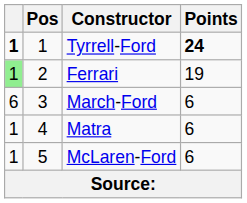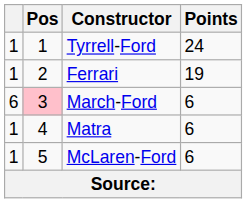(13, 46) bold -> (13, 46) normal
(194, 46) bold -> (194, 46) normal
(13, 74) lightgreen background -> (13, 74) no background
(42, 102) no background -> (42, 102) pink background
